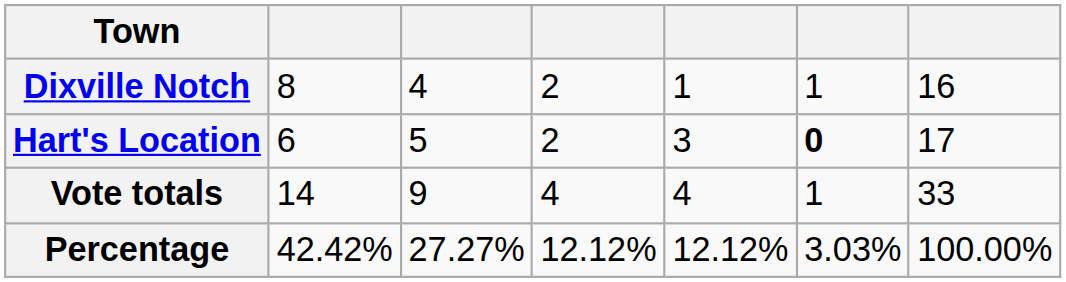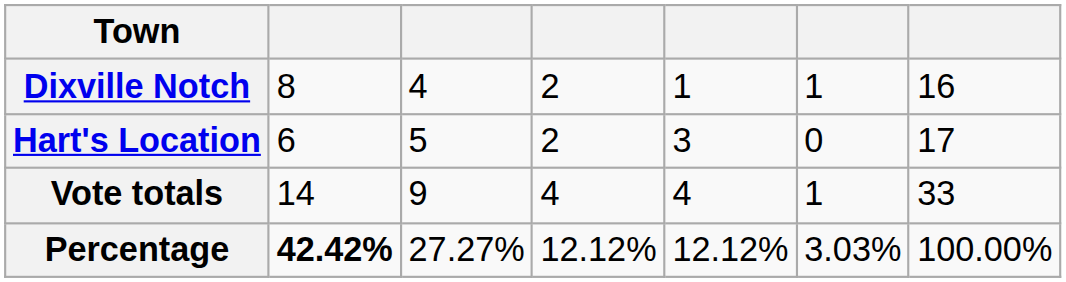(814, 140) bold -> (814, 140) normal
(335, 248) normal -> (335, 248) bold
